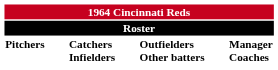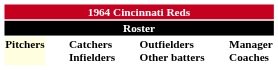(25, 44) no background -> (25, 44) lightyellow background
